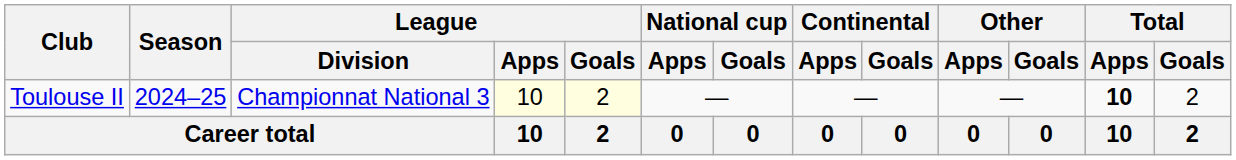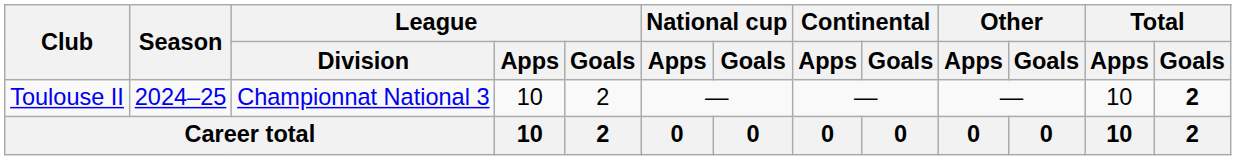(530, 97) lightyellow background -> (530, 97) no background
(603, 97) lightyellow background -> (603, 97) no background
(1119, 97) bold -> (1119, 97) normal
(1192, 97) normal -> (1192, 97) bold
